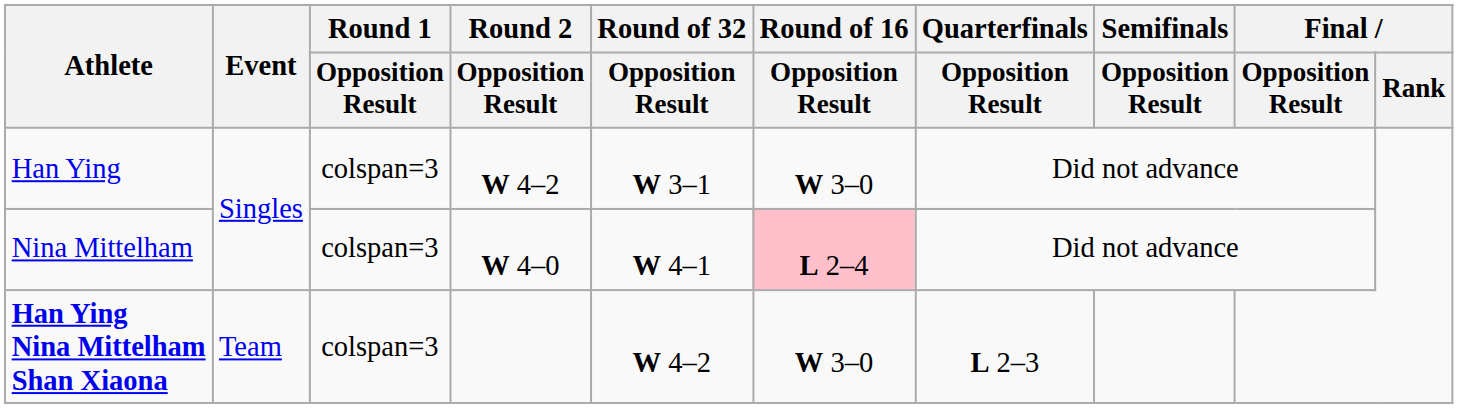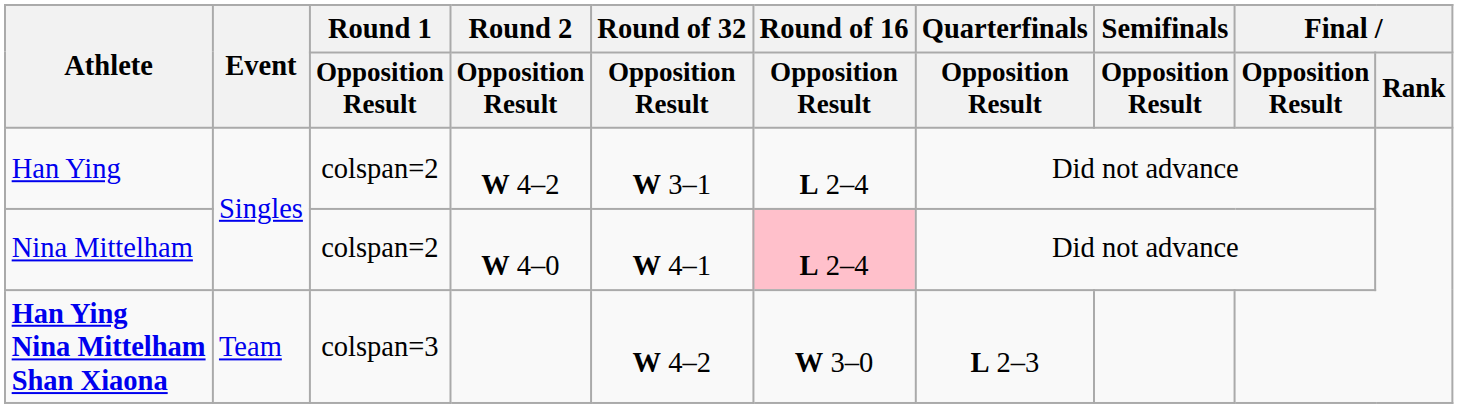(380, 168) colspan=3 -> (380, 168) colspan=2
(834, 185) W 3–0 -> (834, 185) L 2–4
(380, 249) colspan=3 -> (380, 249) colspan=2
